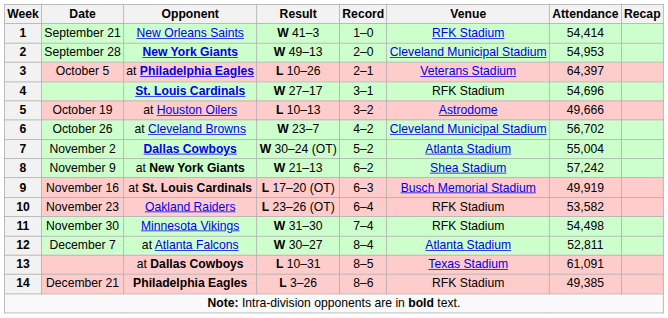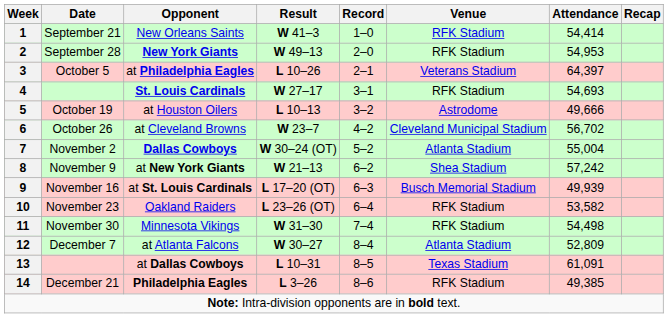(468, 52) Cleveland Municipal Stadium -> (468, 52) RFK Stadium
(585, 91) 54,696 -> (585, 91) 54,693
(585, 187) 49,919 -> (585, 187) 49,939
(585, 245) 52,811 -> (585, 245) 52,809
